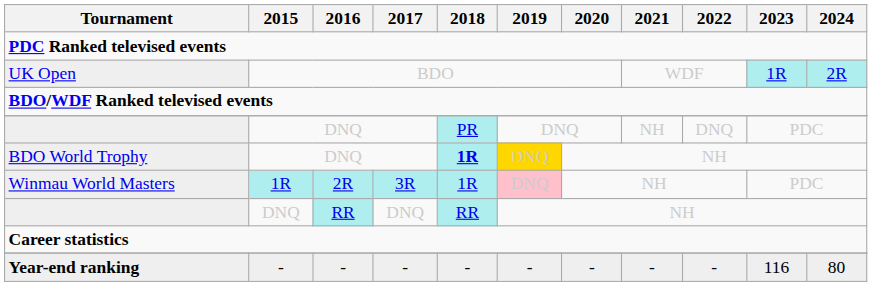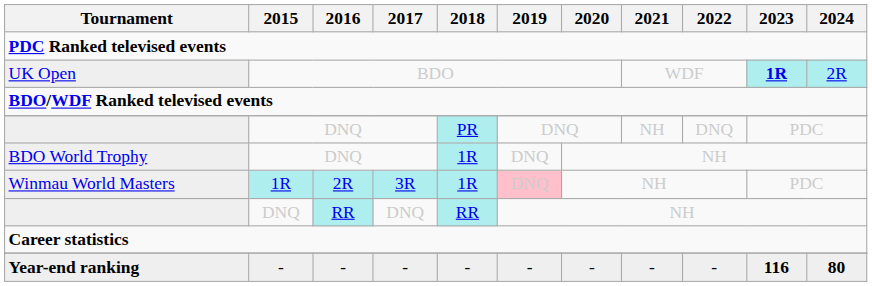(776, 73) normal -> (776, 73) bold
(467, 156) bold -> (467, 156) normal
(530, 156) gold background -> (530, 156) no background
(776, 267) normal -> (776, 267) bold
(837, 267) normal -> (837, 267) bold
